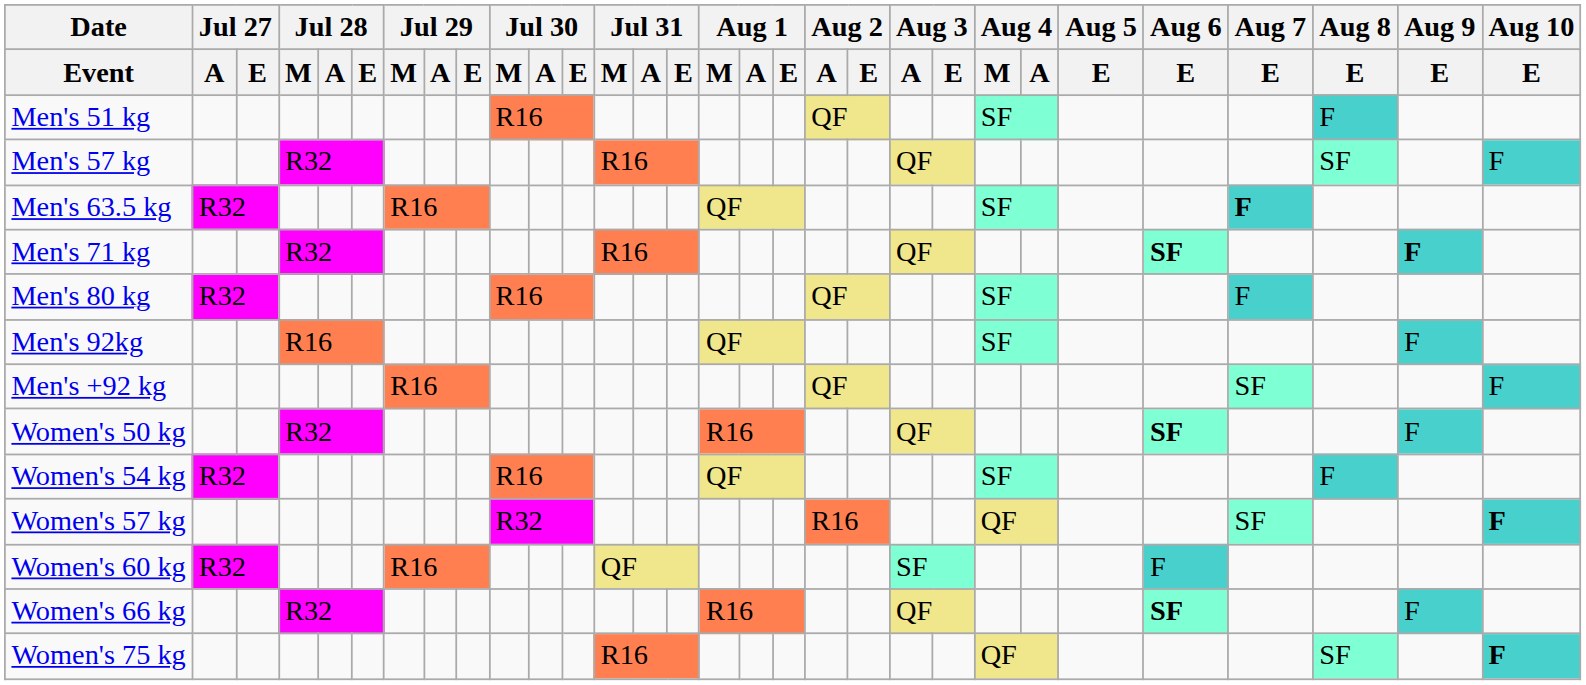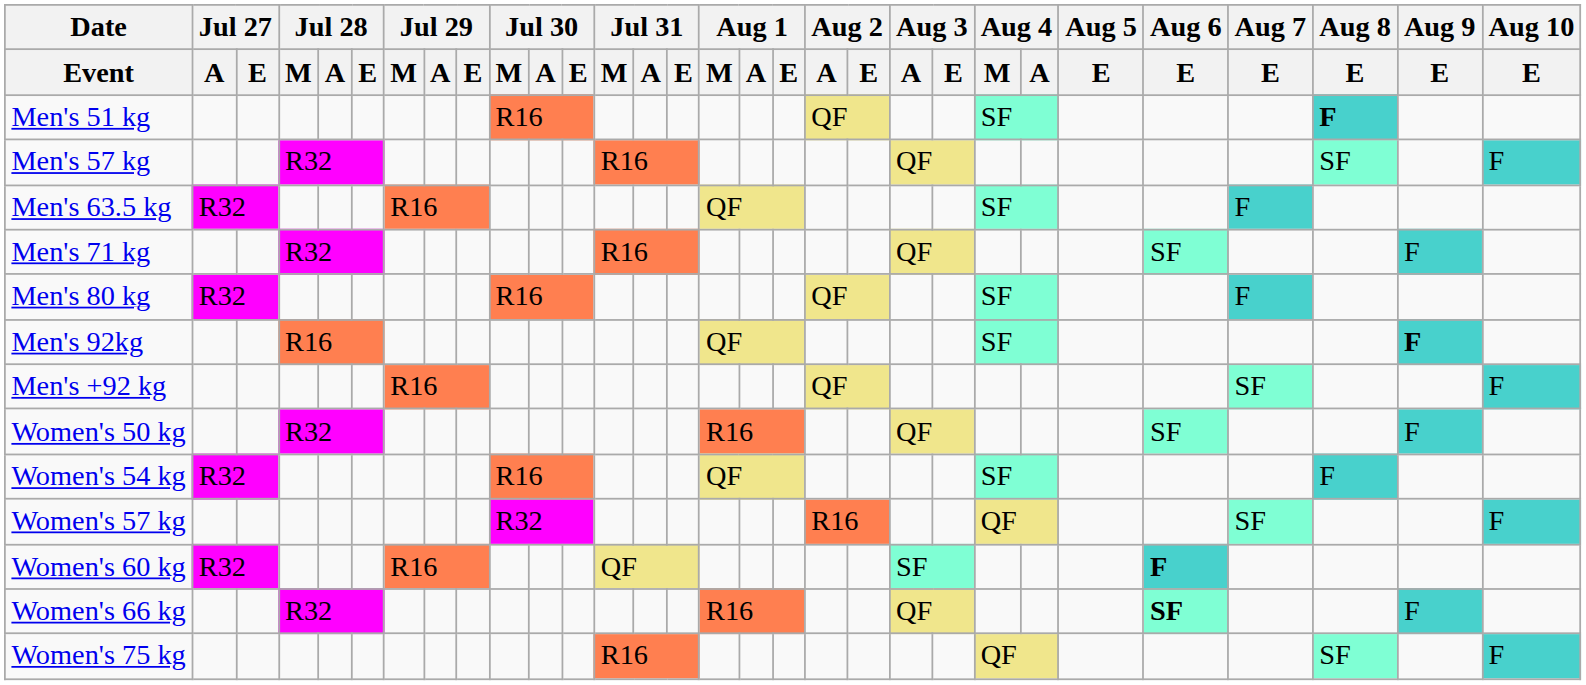(1327, 116) normal -> (1328, 116) bold
(1243, 206) bold -> (1242, 206) normal
(1166, 251) bold -> (1166, 251) normal
(1413, 251) bold -> (1412, 251) normal
(1412, 341) normal -> (1413, 341) bold
(1166, 431) bold -> (1166, 431) normal
(1497, 521) bold -> (1496, 521) normal
(1158, 565) normal -> (1159, 565) bold
(1497, 655) bold -> (1496, 655) normal
